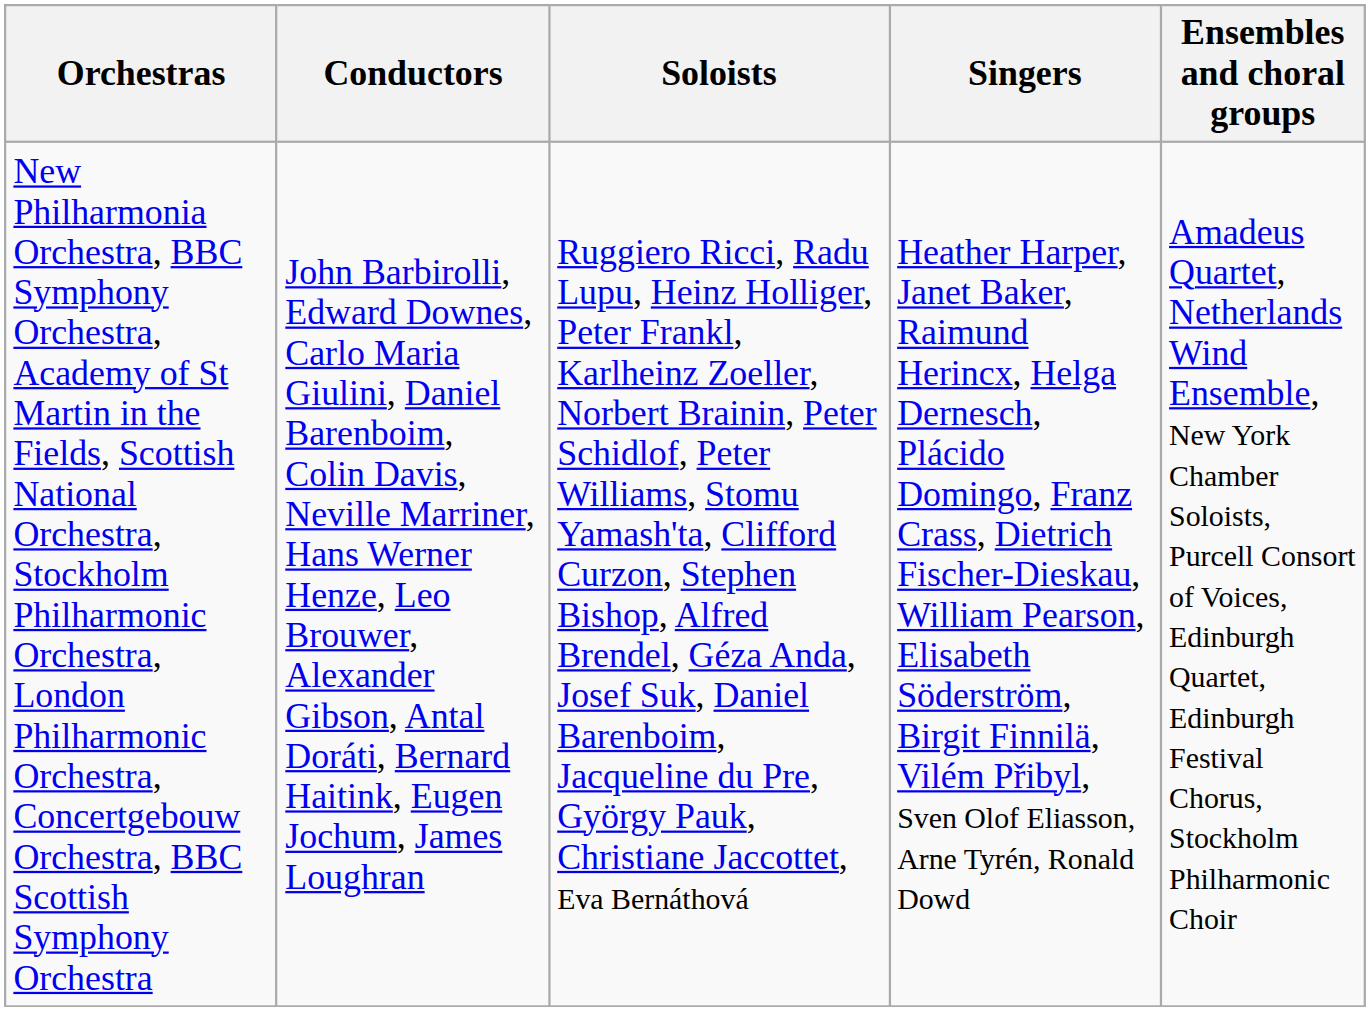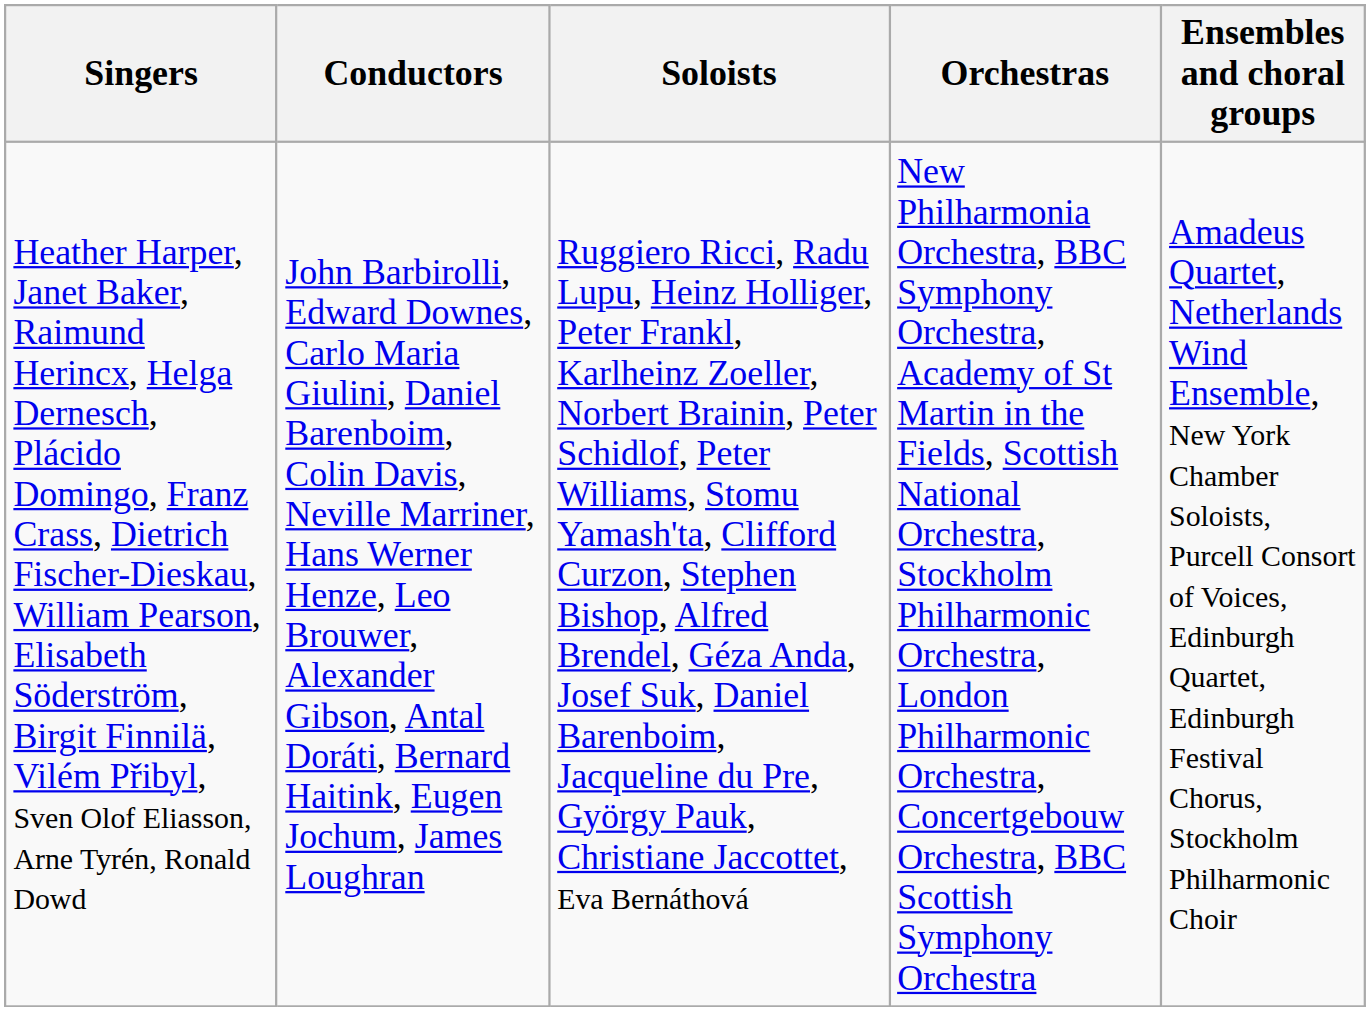columns swapped: (141, 73) <-> (1025, 73)
